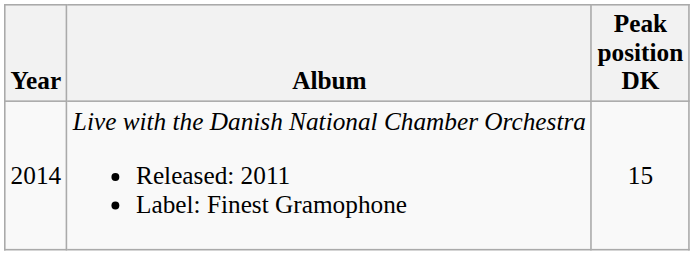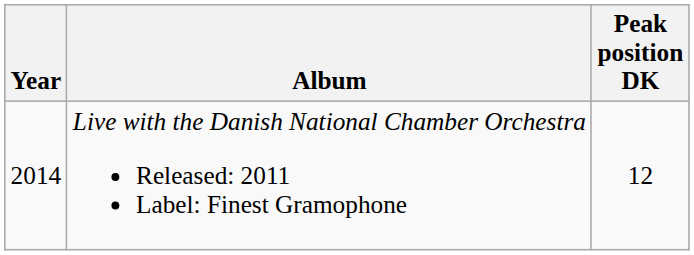(640, 175) 15 -> (640, 175) 12
